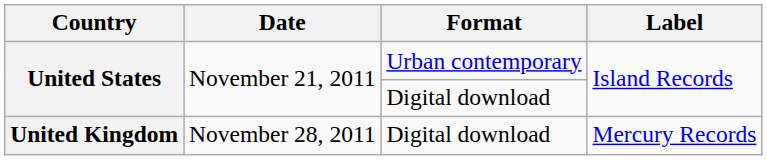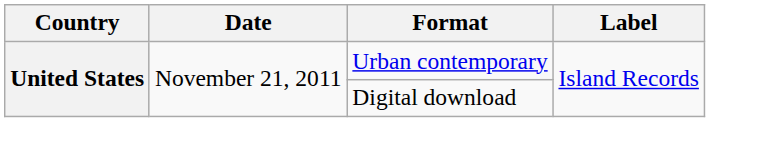- row: (94, 135)
